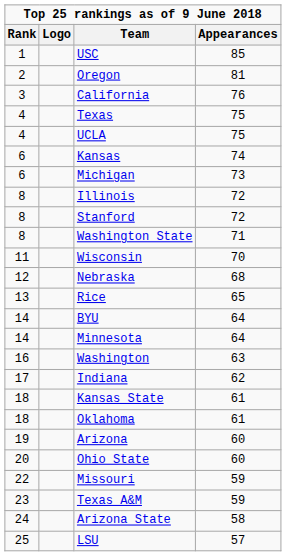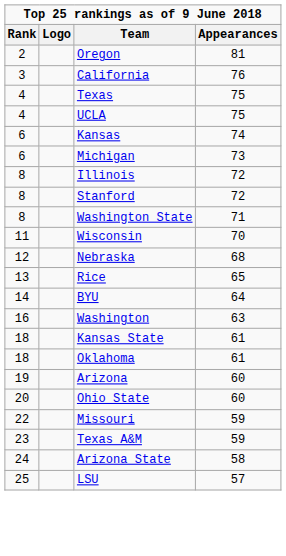- row: (88, 55)
- row: (109, 339)
- row: (102, 379)
